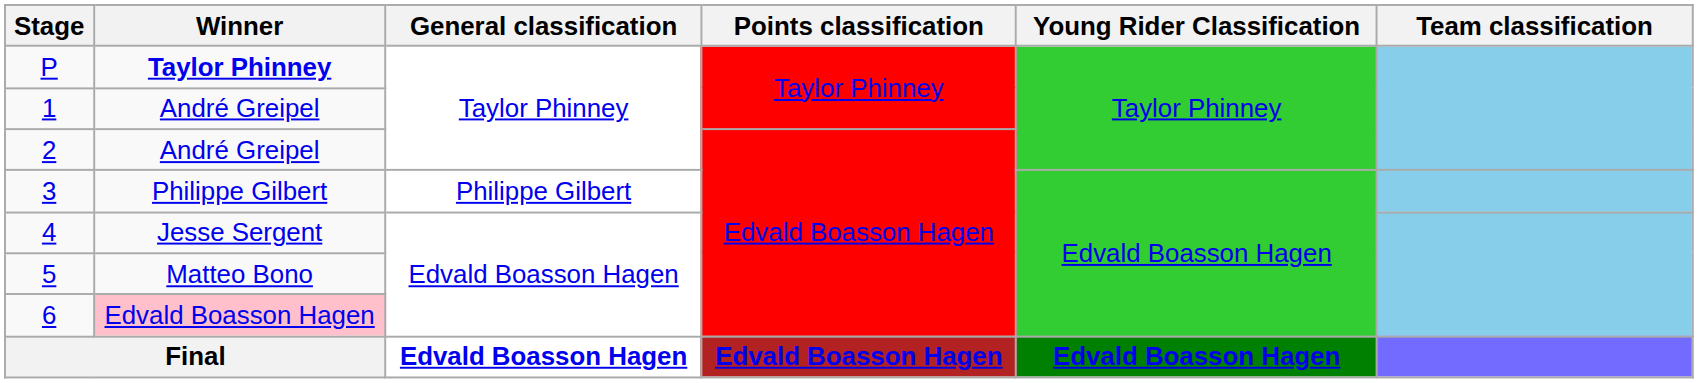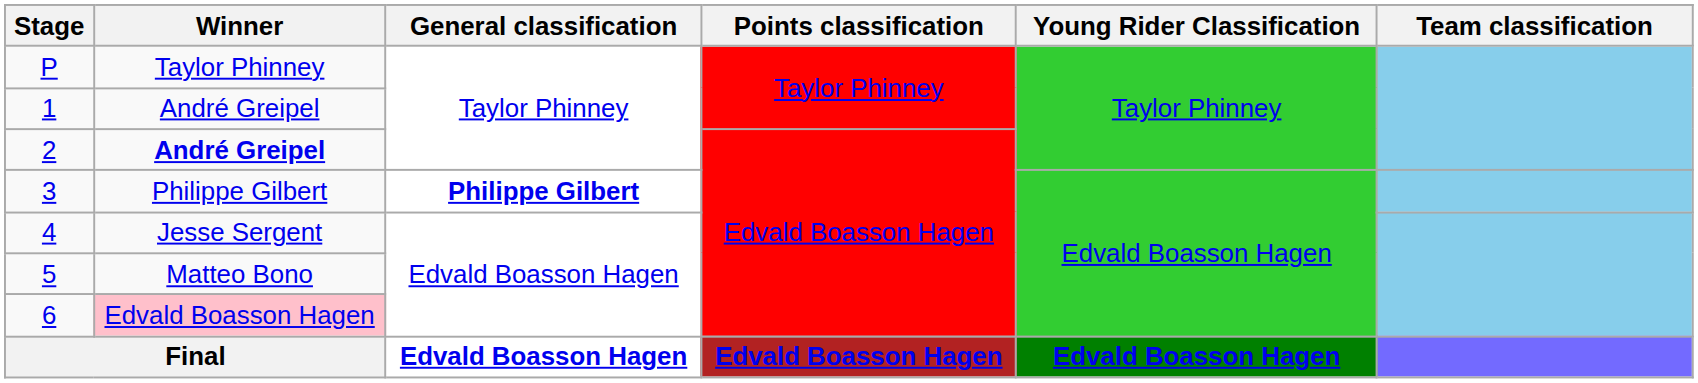(240, 67) bold -> (240, 67) normal
(240, 150) normal -> (240, 150) bold
(544, 191) normal -> (544, 191) bold
